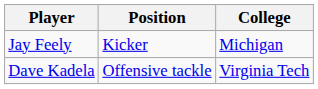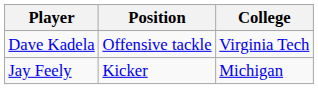rows swapped: (40, 44) <-> (52, 70)
